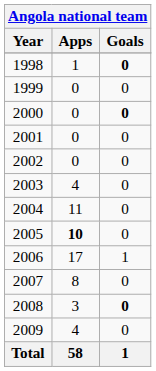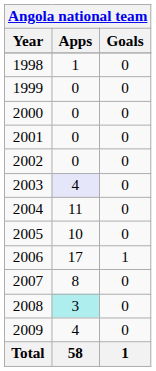(125, 64) bold -> (125, 64) normal
(125, 112) bold -> (125, 112) normal
(75, 185) no background -> (75, 185) lavender background
(75, 233) bold -> (75, 233) normal
(75, 305) no background -> (75, 305) paleturquoise background
(125, 305) bold -> (125, 305) normal
